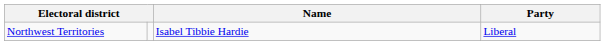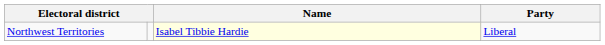(202, 31) no background -> (202, 31) lightyellow background
